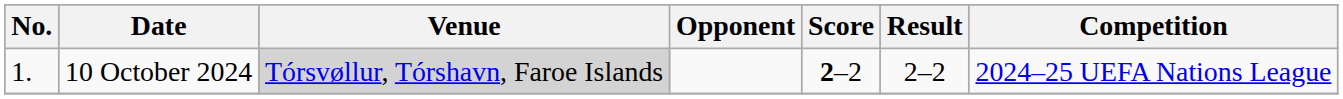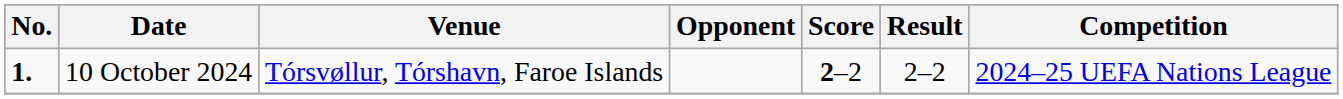(22, 70) normal -> (22, 70) bold
(464, 70) lightgrey background -> (464, 70) no background
